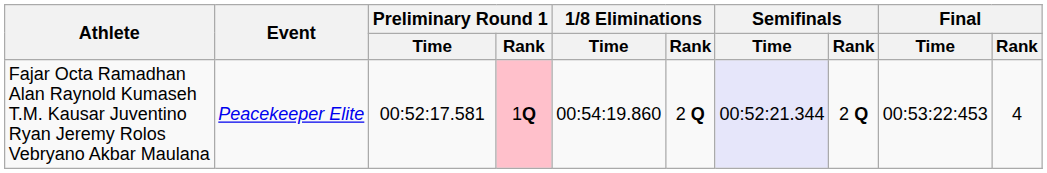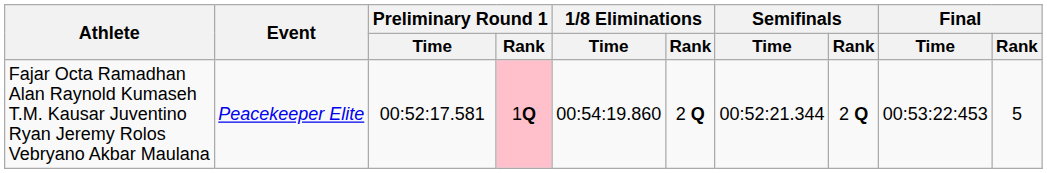(772, 115) lavender background -> (772, 115) no background
(1017, 115) 4 -> (1017, 115) 5
